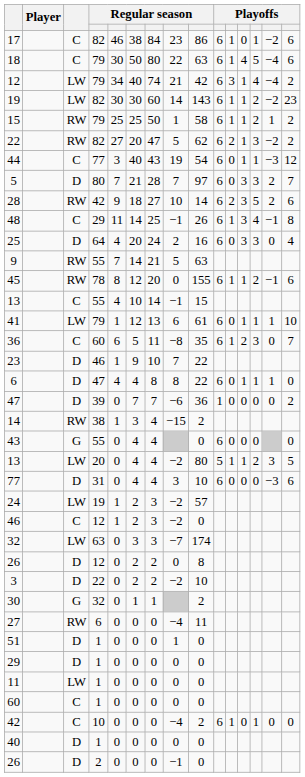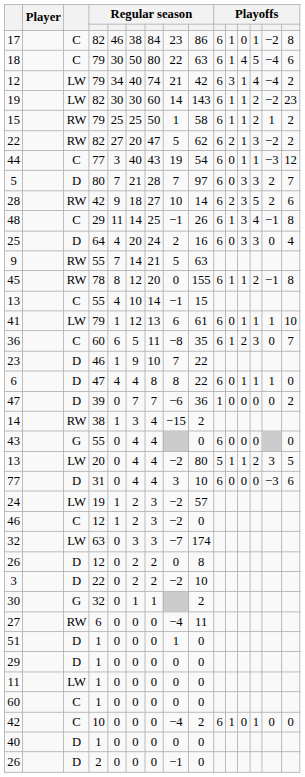(291, 40) 6 -> (291, 40) 8
(291, 280) 6 -> (291, 280) 8
